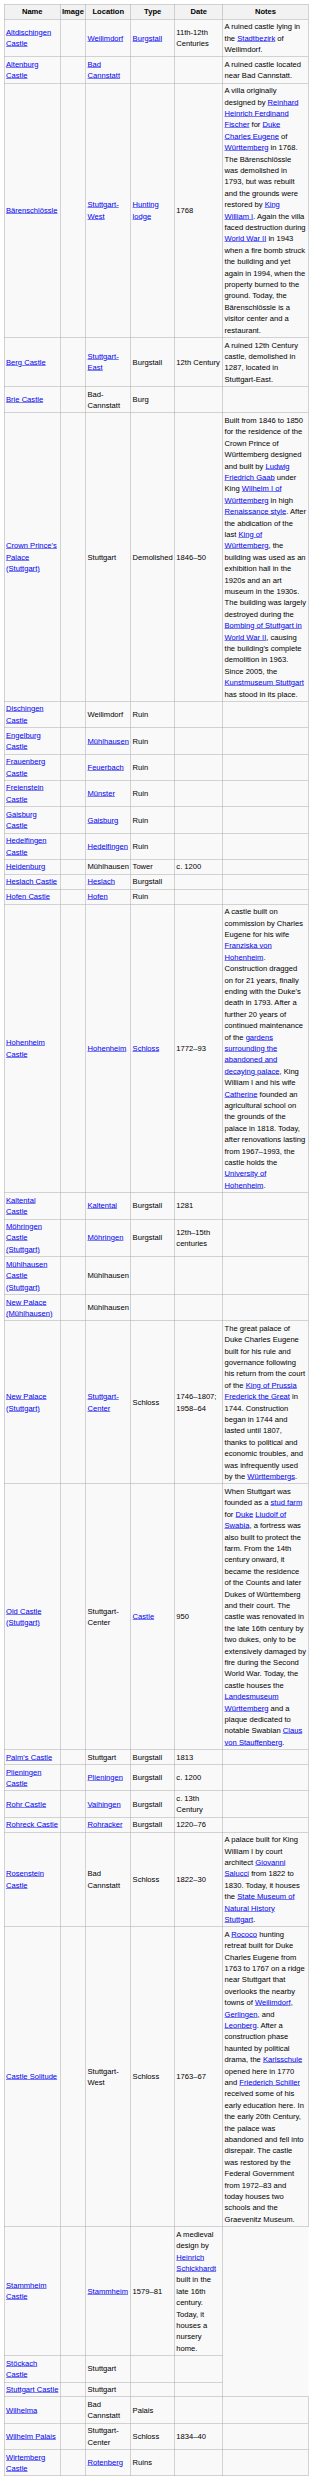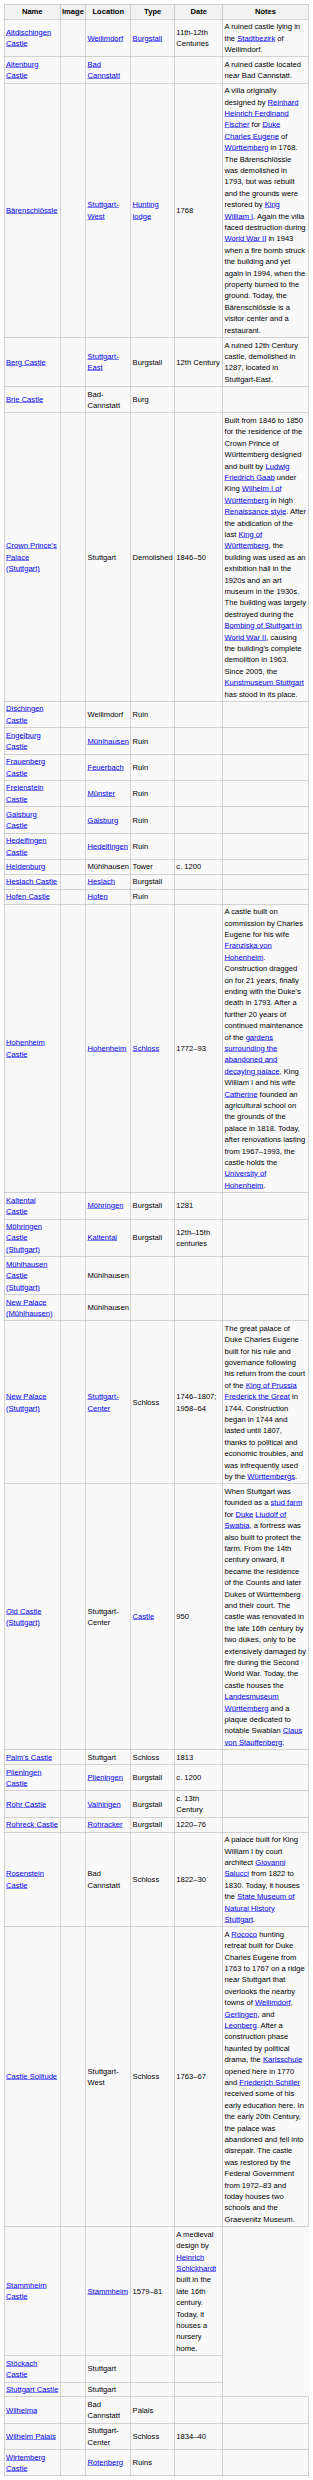(102, 1206) Kaltental -> (105, 1206) Möhringen
(105, 1238) Möhringen -> (102, 1238) Kaltental
(147, 1757) Burgstall -> (146, 1757) Schloss
